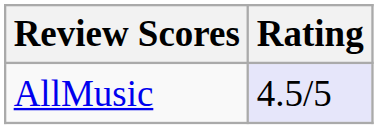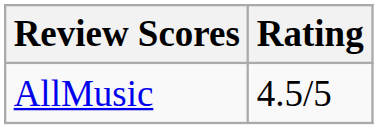(294, 92) lavender background -> (294, 92) no background
